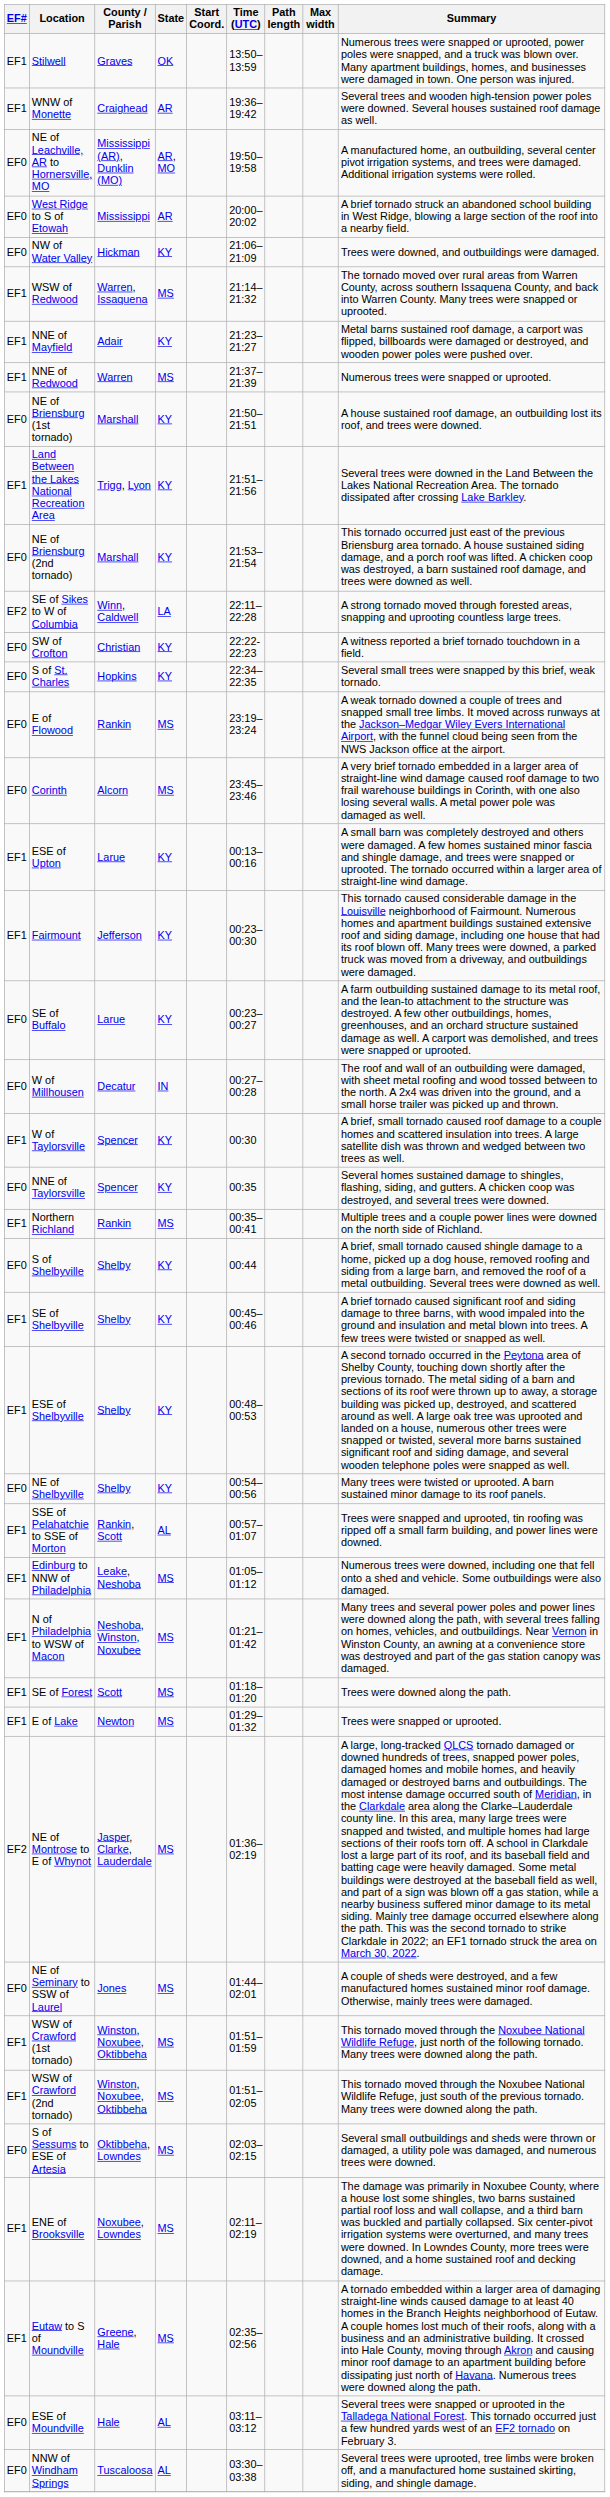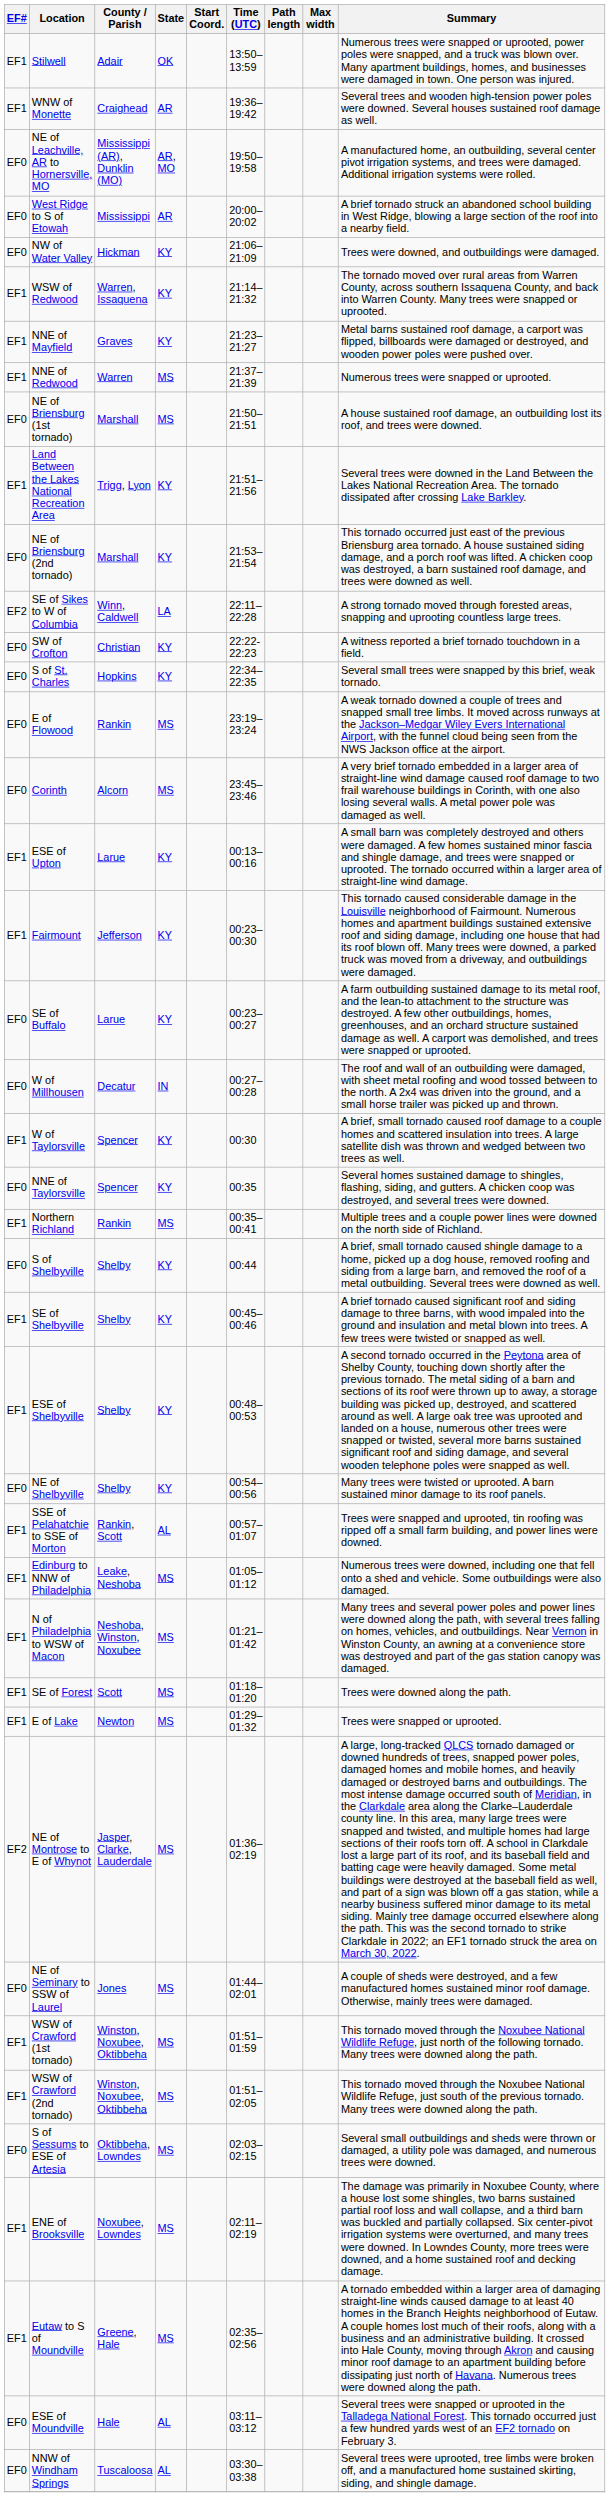(115, 60) Graves -> (110, 60) Adair
(166, 294) MS -> (165, 294) KY
(110, 341) Adair -> (115, 341) Graves
(165, 419) KY -> (166, 419) MS
